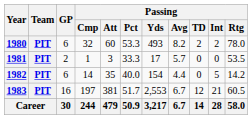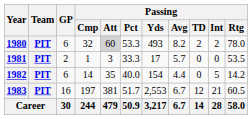(110, 43) no background -> (110, 43) lightgrey background
